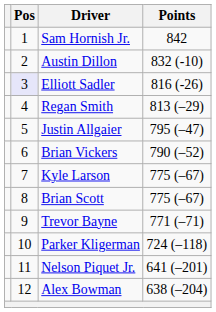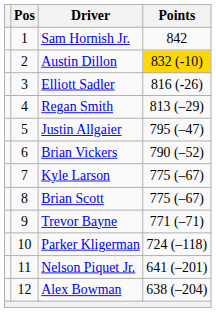(177, 61) no background -> (177, 61) gold background
(24, 84) lavender background -> (24, 84) no background
